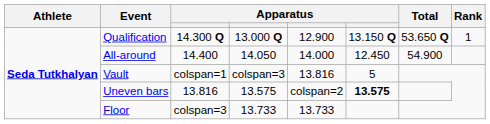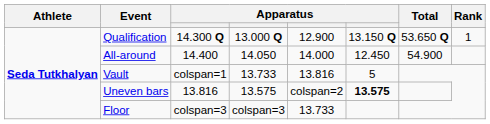(258, 74) colspan=3 -> (258, 74) 13.733
(258, 110) 13.733 -> (258, 110) colspan=3
